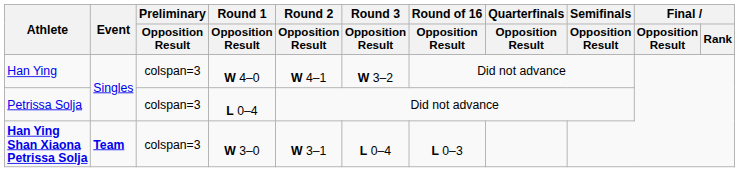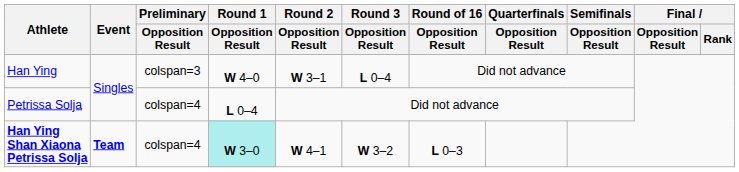(309, 78) W 4–1 -> (309, 78) W 3–1
(375, 78) W 3–2 -> (376, 78) L 0–4
(172, 105) colspan=3 -> (172, 105) colspan=4
(172, 144) colspan=3 -> (172, 144) colspan=4
(242, 151) no background -> (242, 151) paleturquoise background
(309, 151) W 3–1 -> (309, 151) W 4–1
(376, 151) L 0–4 -> (375, 151) W 3–2
